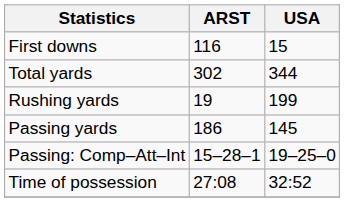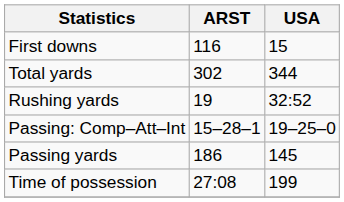(283, 100) 199 -> (290, 100) 32:52
rows swapped: (63, 128) <-> (97, 155)
(290, 182) 32:52 -> (283, 182) 199
